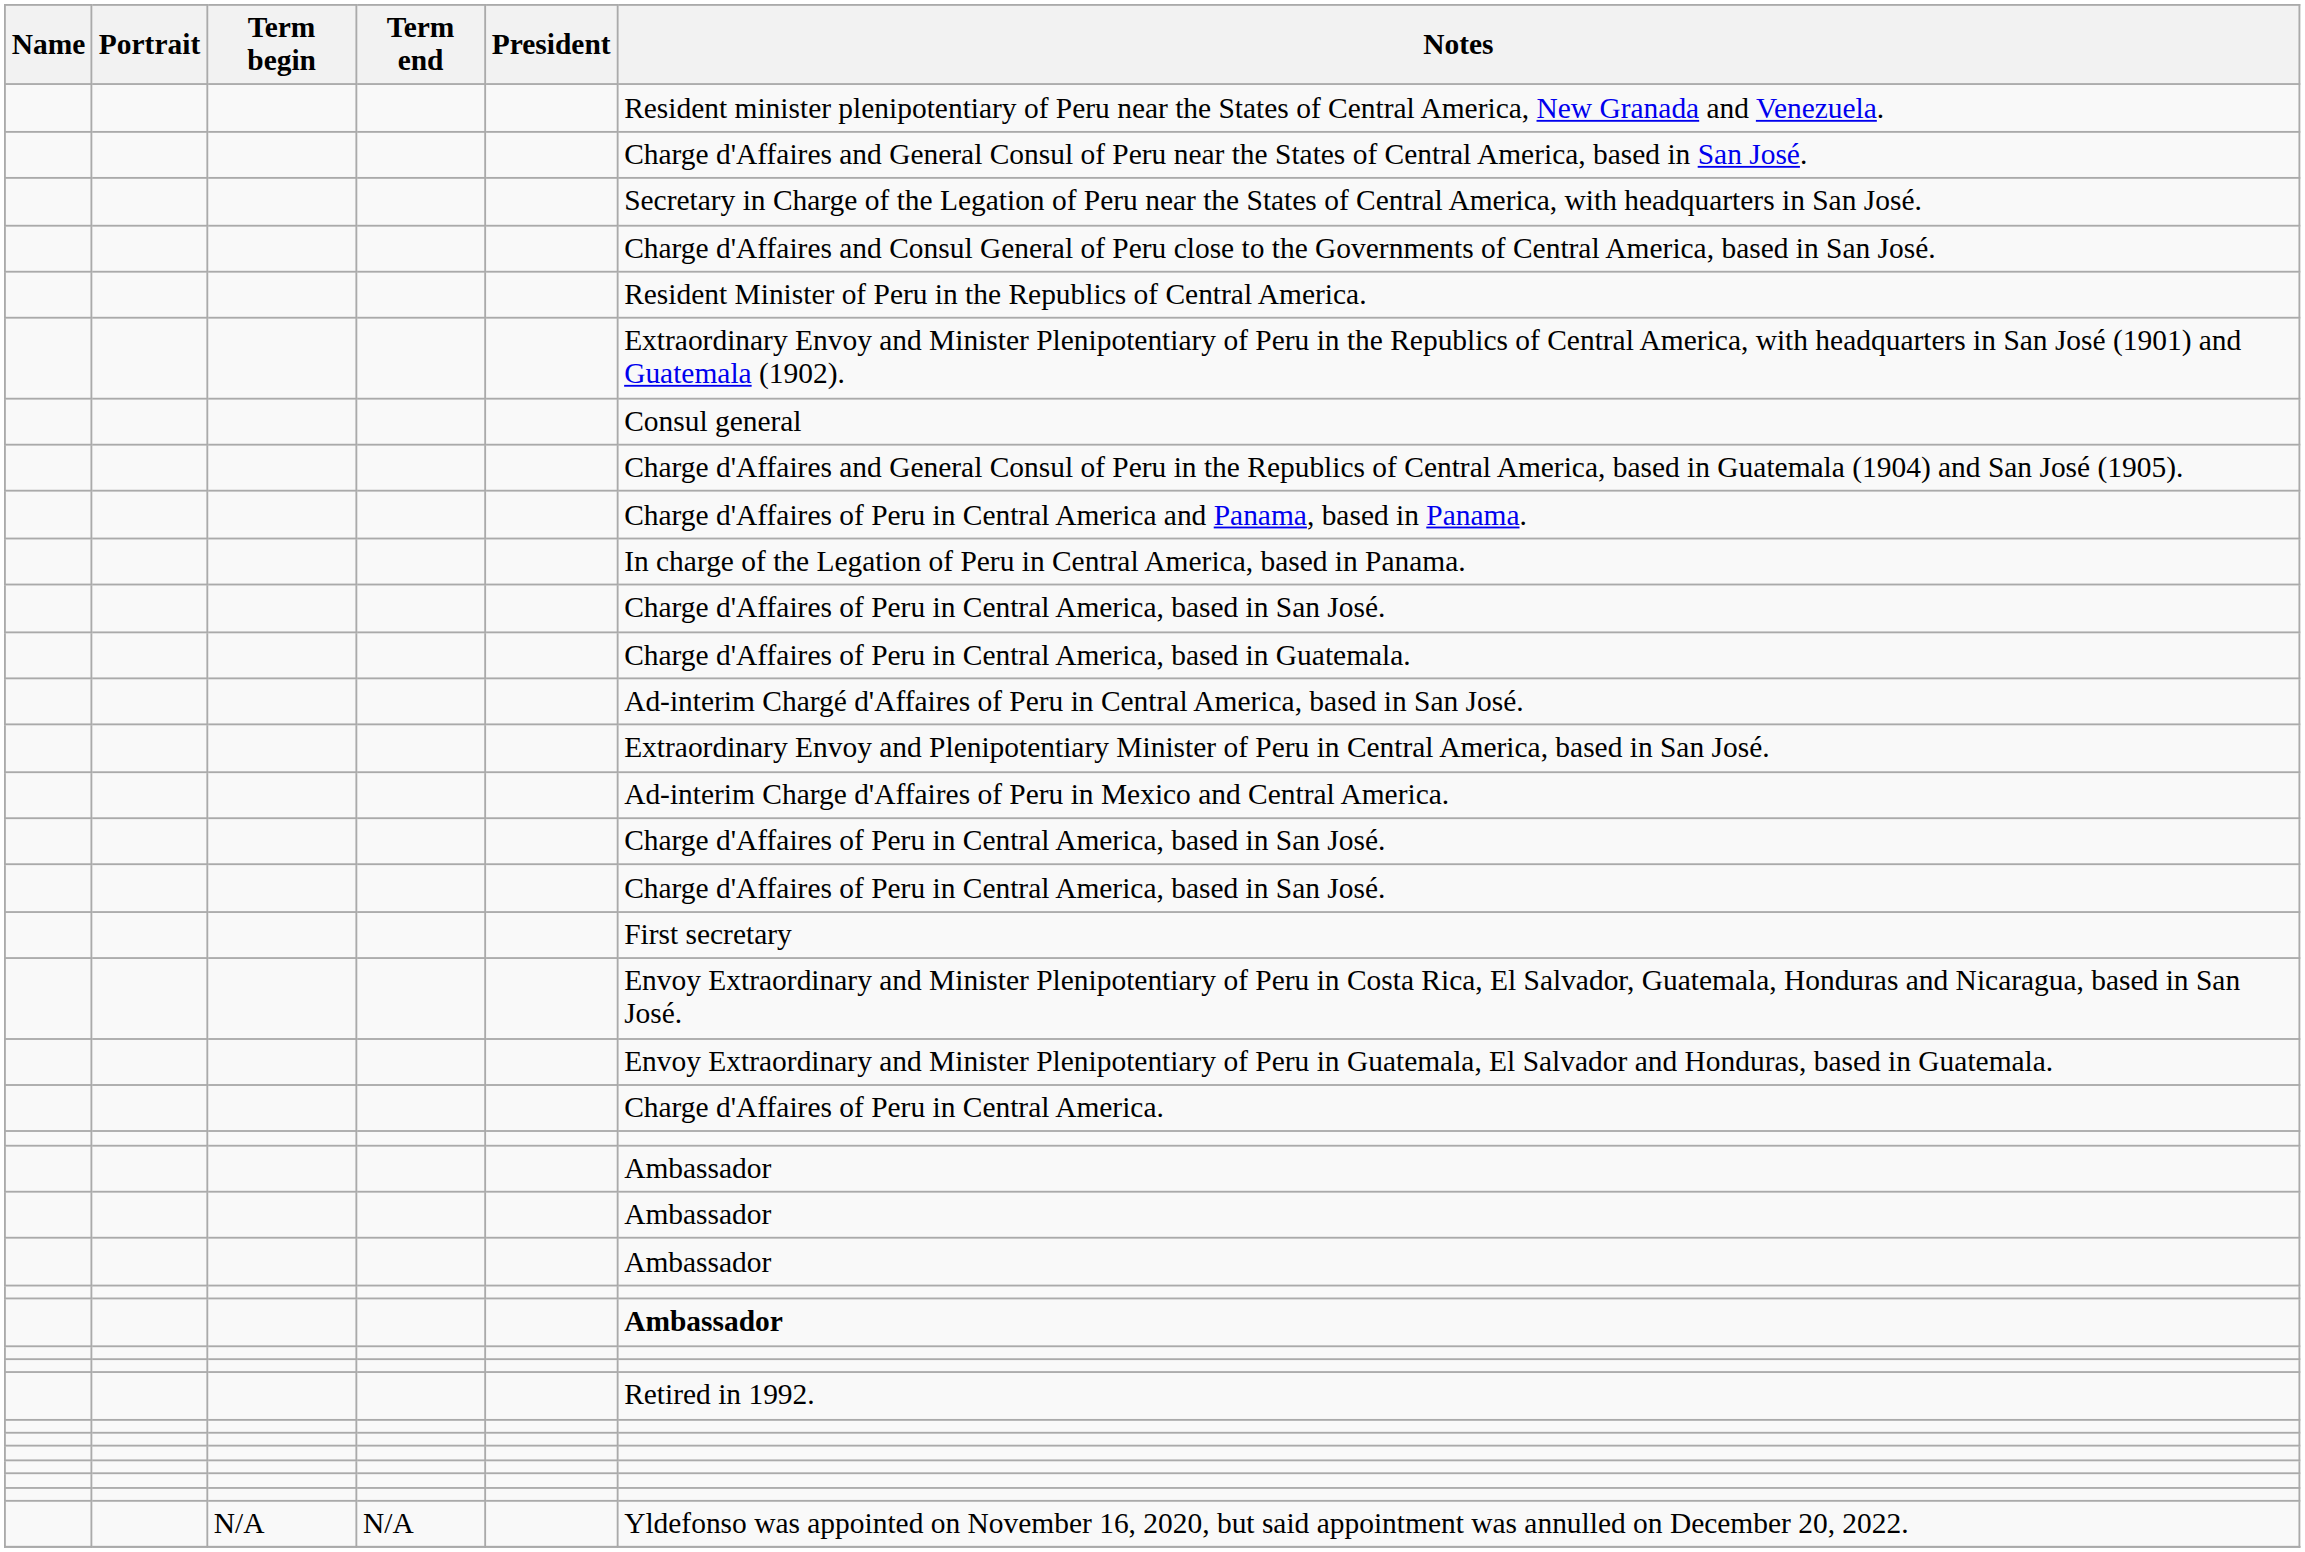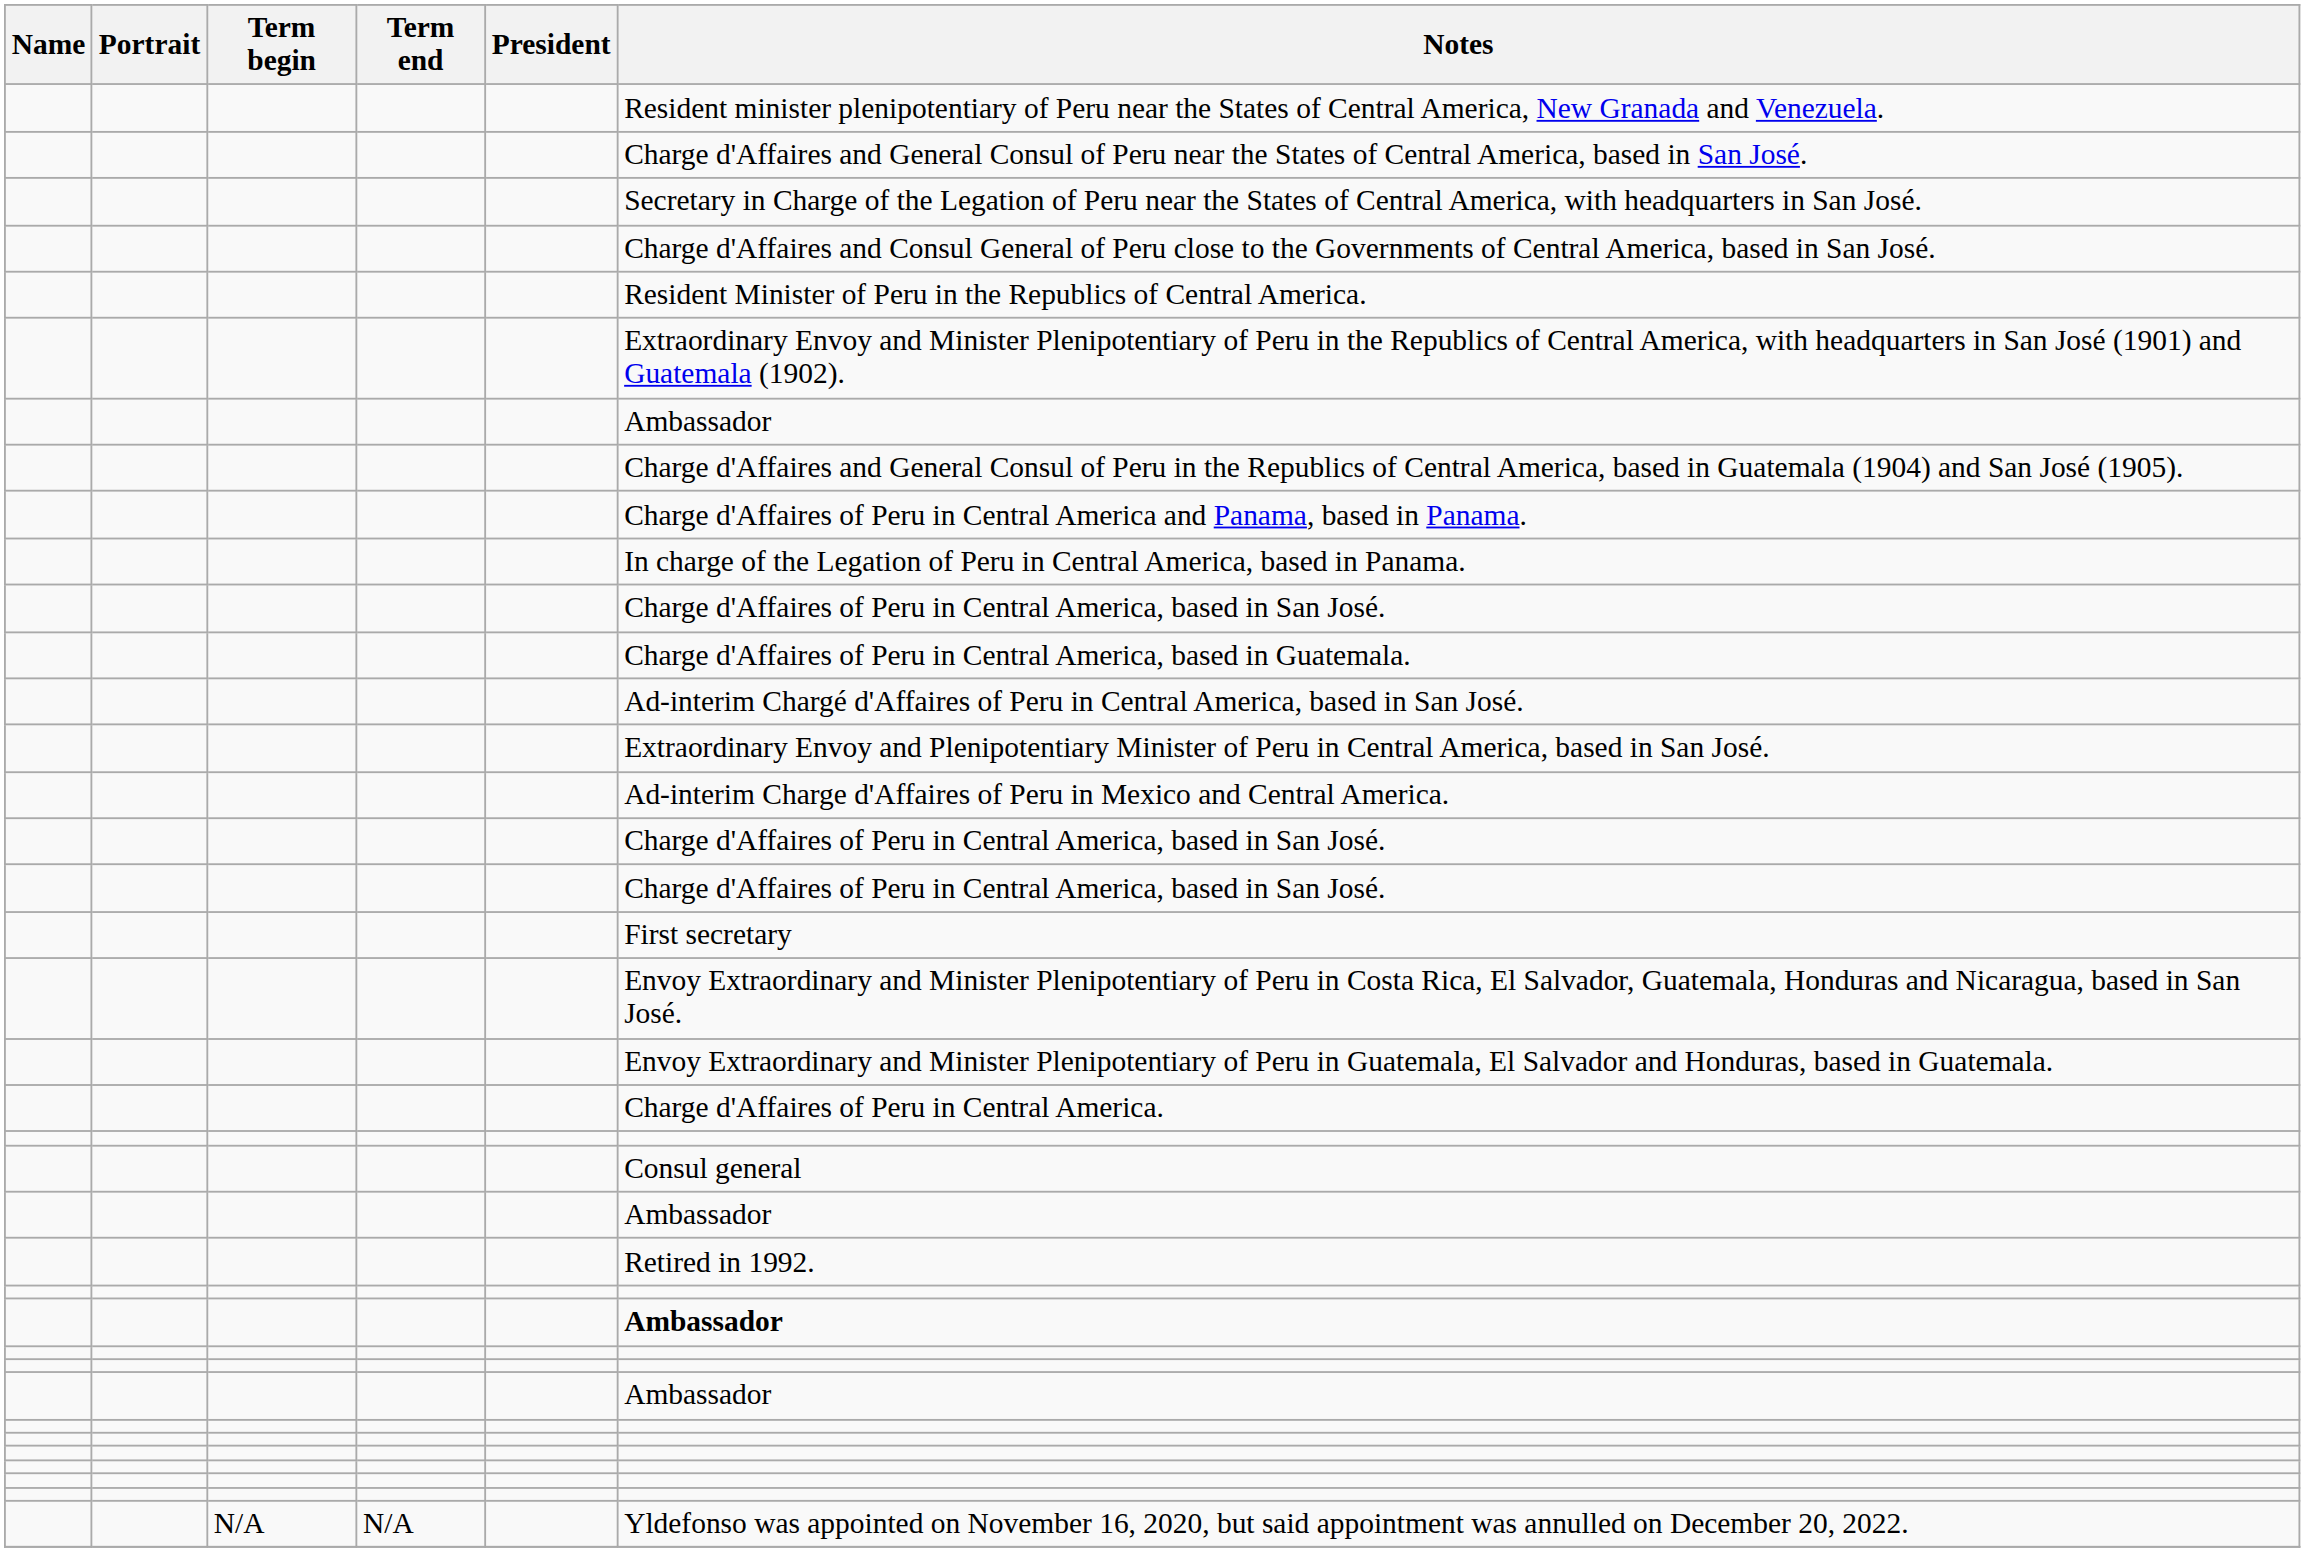(713, 420) Consul general -> (698, 420) Ambassador
(698, 1167) Ambassador -> (713, 1167) Consul general
(698, 1261) Ambassador -> (719, 1261) Retired in 1992.
(719, 1395) Retired in 1992. -> (698, 1395) Ambassador
